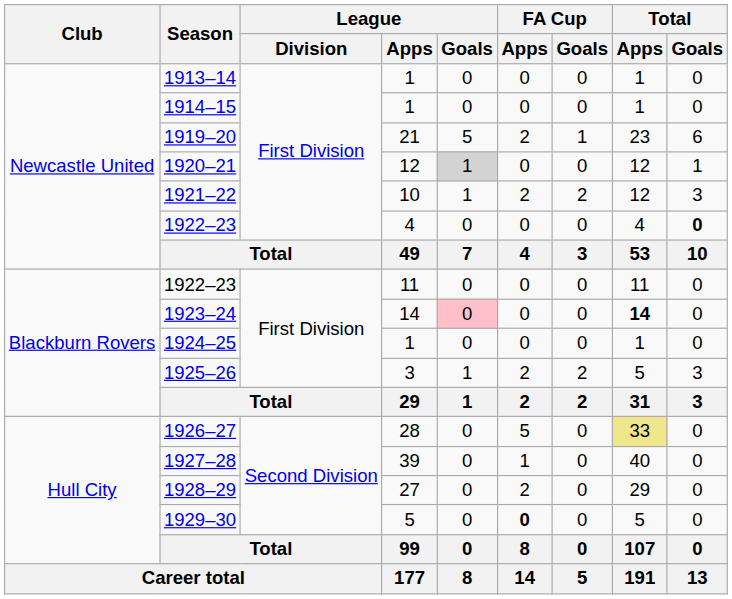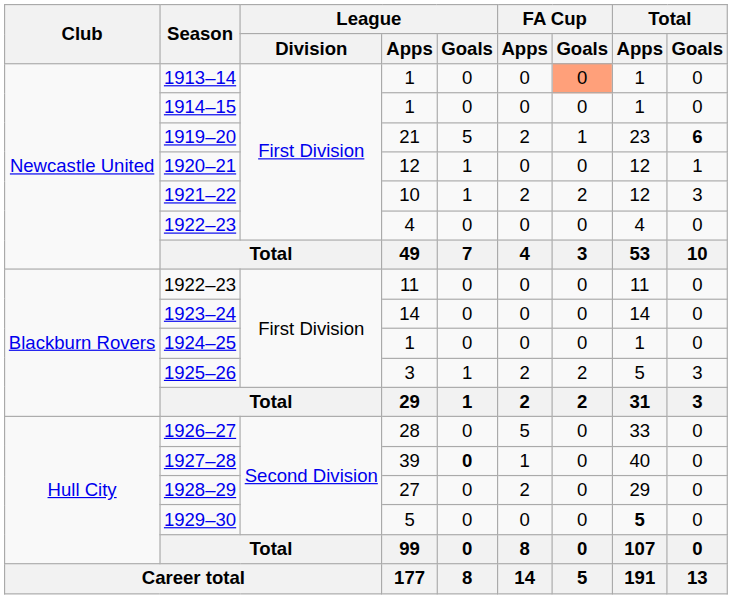(582, 78) no background -> (582, 78) lightsalmon background
(697, 136) normal -> (697, 136) bold
(467, 166) lightgrey background -> (467, 166) no background
(697, 225) bold -> (697, 225) normal
(467, 313) pink background -> (467, 313) no background
(640, 313) bold -> (640, 313) normal
(640, 431) khaki background -> (640, 431) no background
(467, 460) normal -> (467, 460) bold
(525, 519) bold -> (525, 519) normal
(640, 519) normal -> (640, 519) bold
